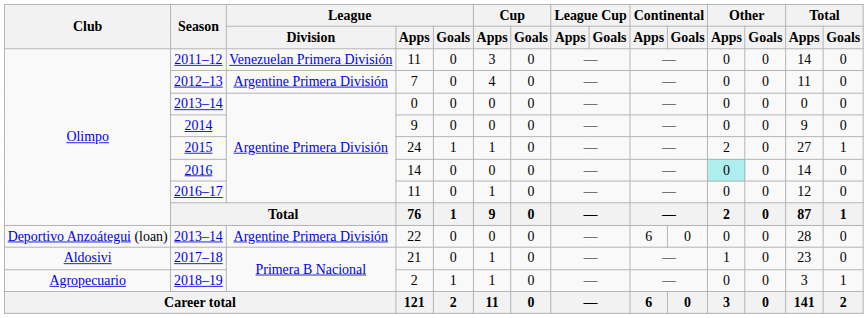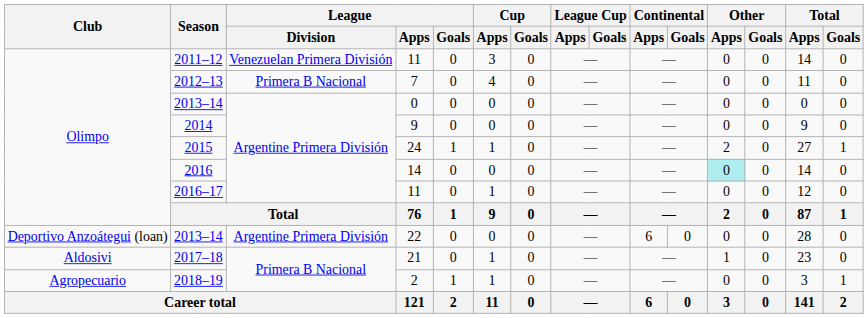(311, 81) Argentine Primera División -> (311, 81) Primera B Nacional
